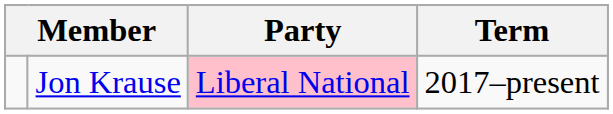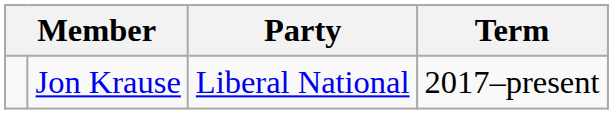(303, 81) pink background -> (303, 81) no background
